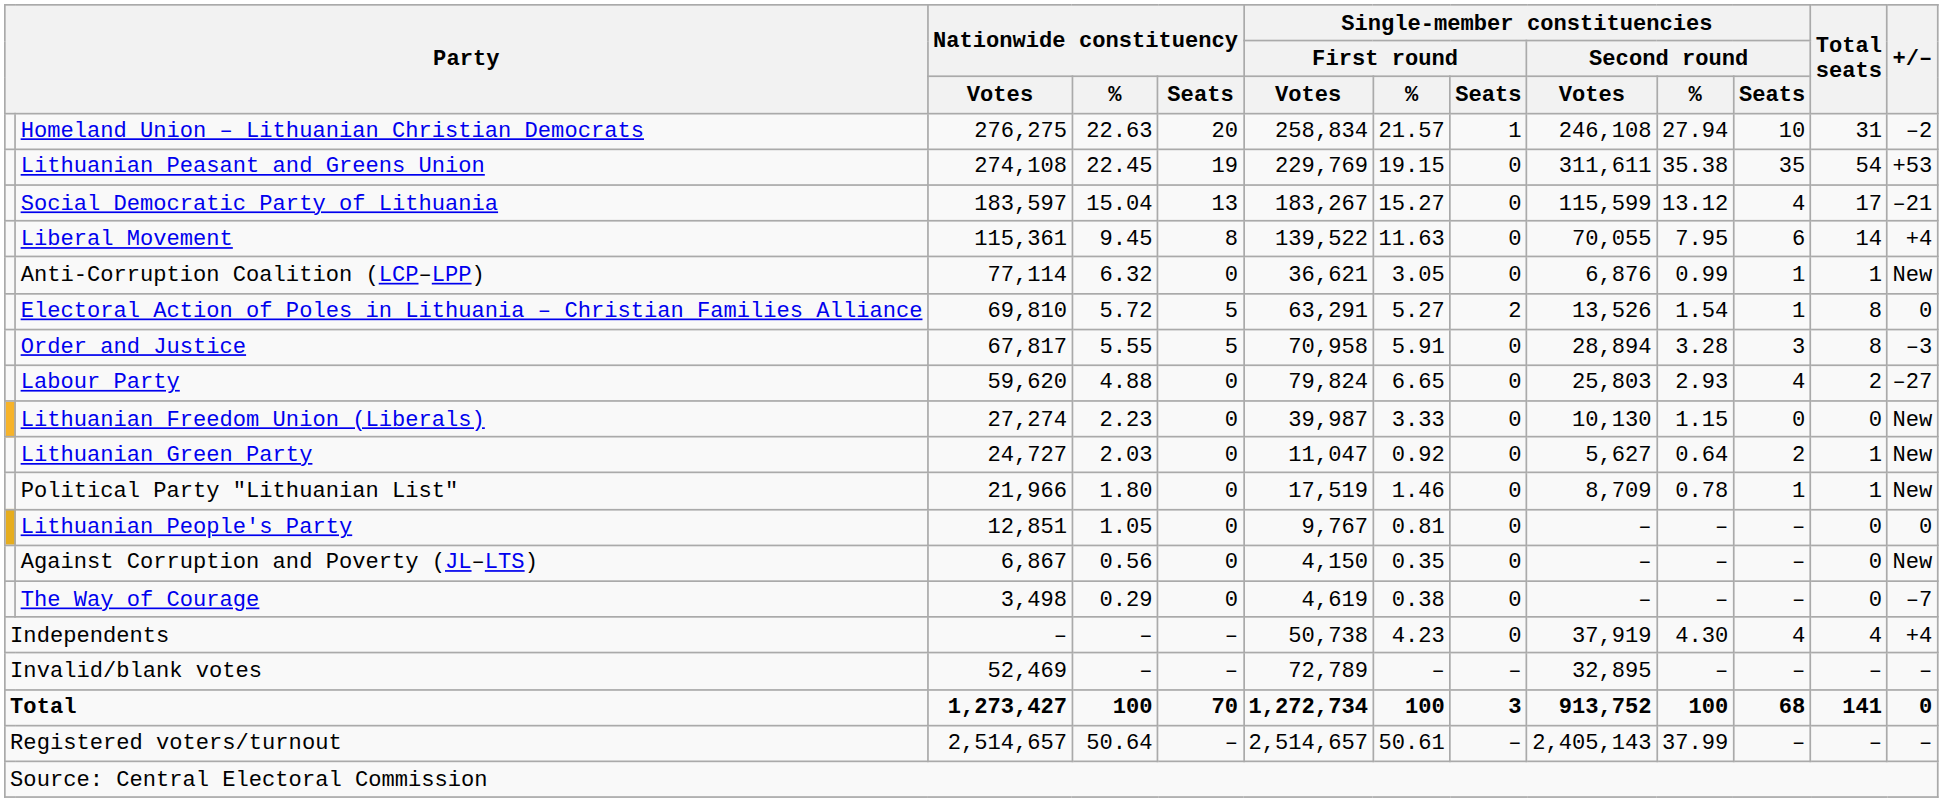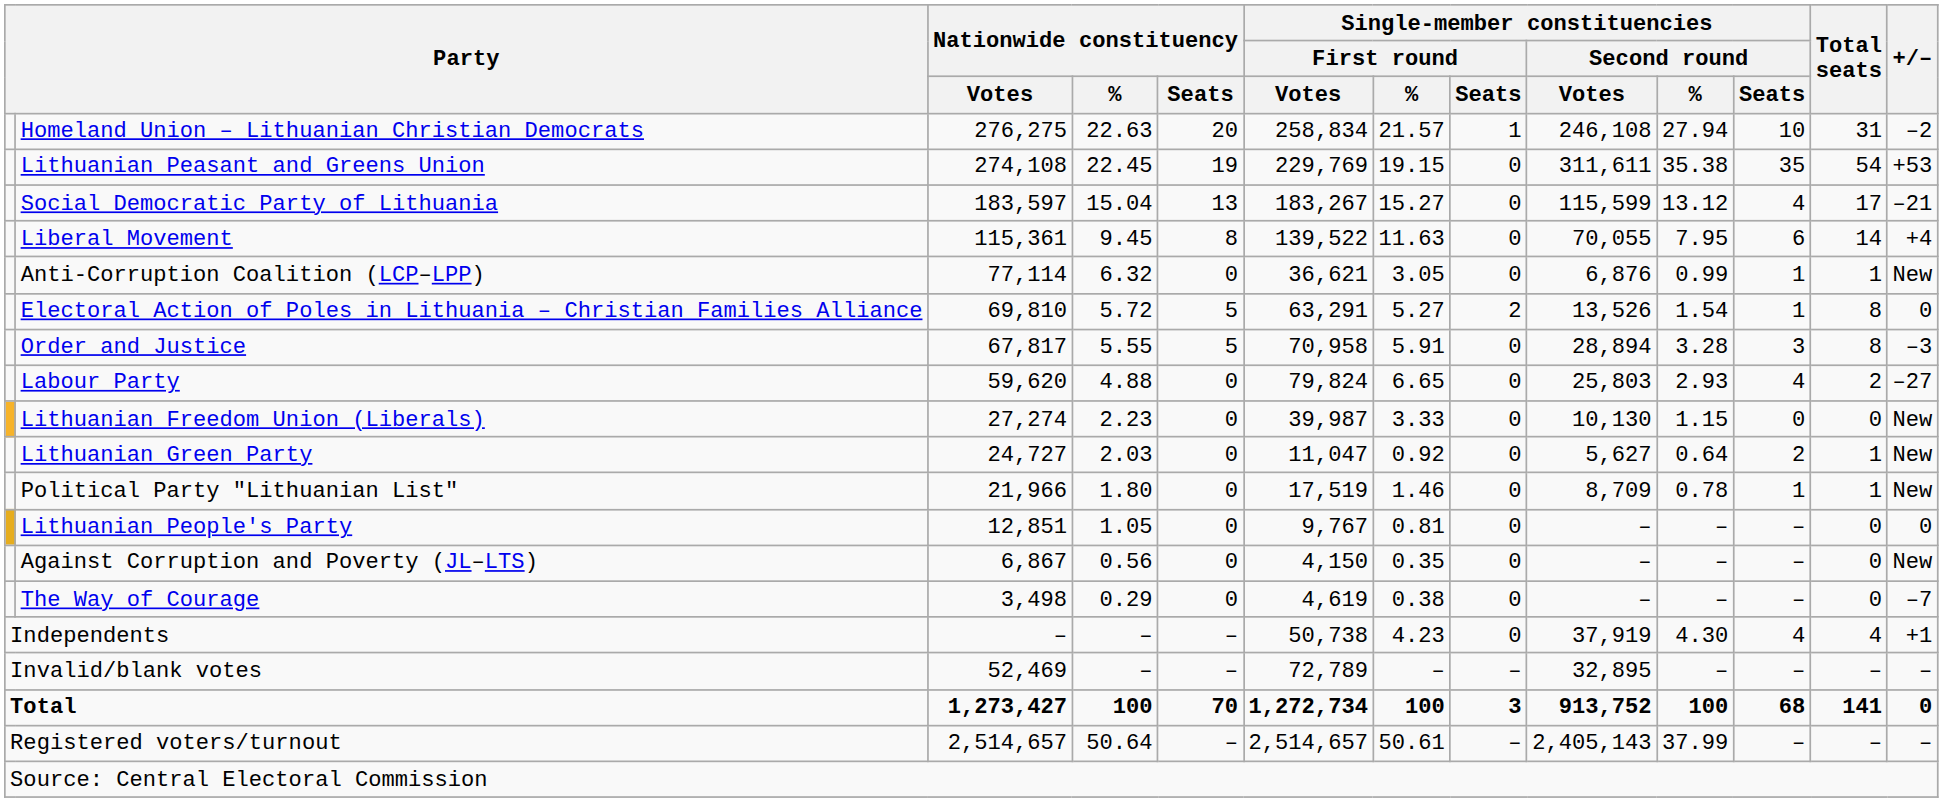(1919, 635) +4 -> (1919, 635) +1
